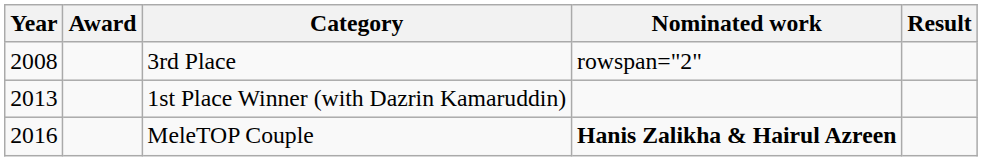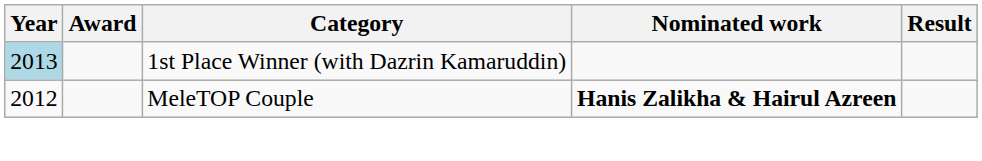- row: (192, 60)
(34, 98) no background -> (34, 60) lightblue background
(34, 135) 2016 -> (34, 98) 2012
